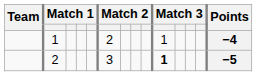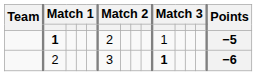(55, 40) normal -> (55, 40) bold
(230, 40) −4 -> (230, 40) −5
(230, 60) −5 -> (230, 60) −6
